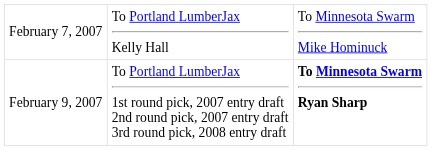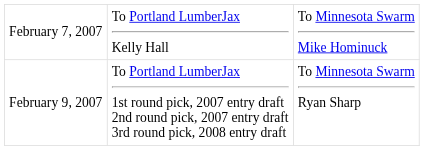(360, 87) bold -> (356, 87) normal
